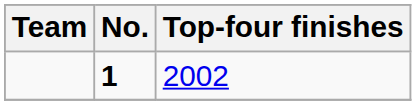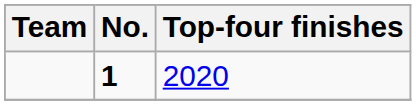(196, 75) 2002 -> (196, 75) 2020
